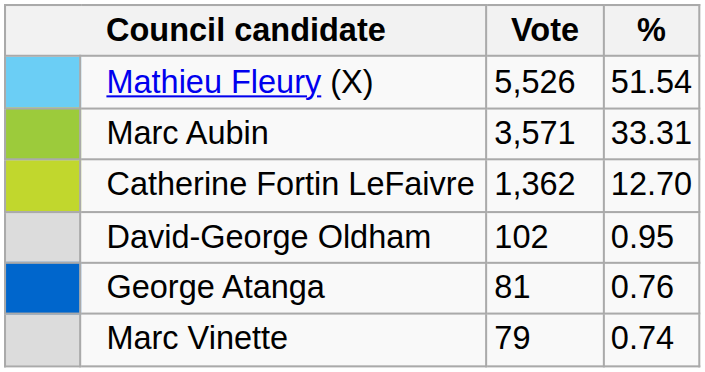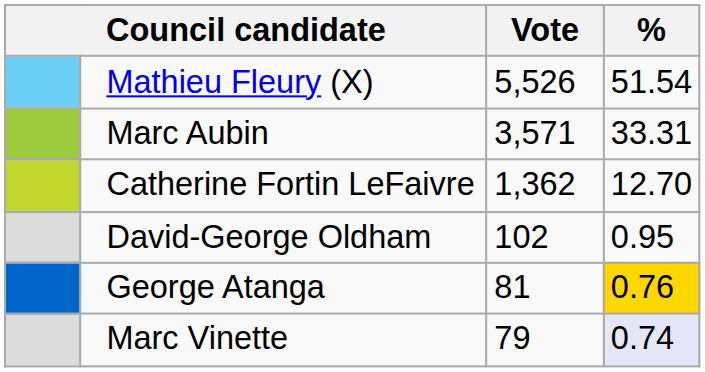(642, 287) no background -> (642, 287) gold background
(642, 339) no background -> (642, 339) lavender background
